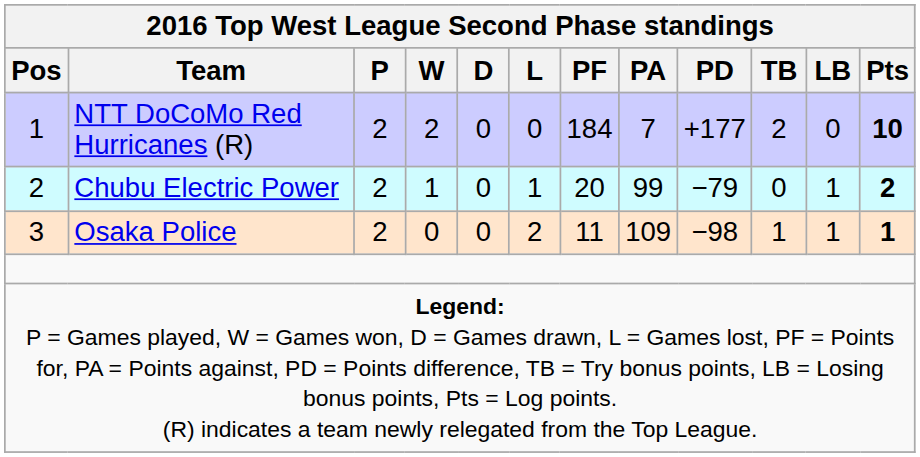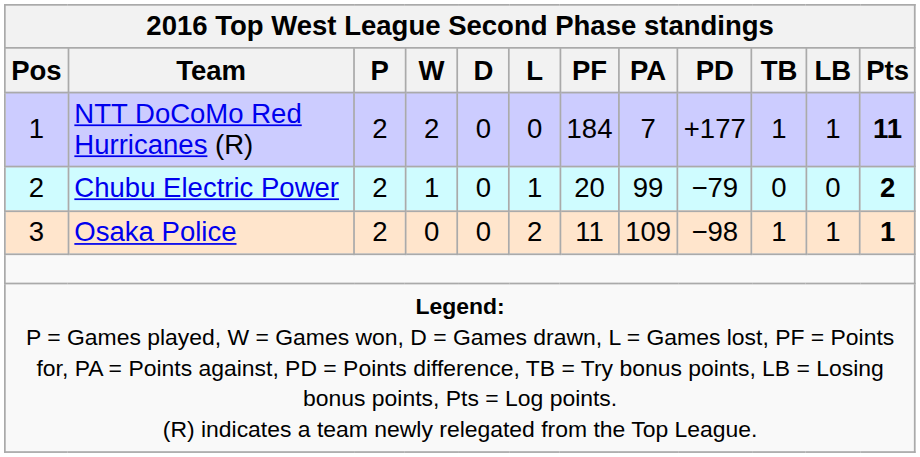(779, 129) 2 -> (779, 129) 1
(833, 129) 0 -> (833, 129) 1
(888, 129) 10 -> (888, 129) 11
(833, 188) 1 -> (833, 188) 0
